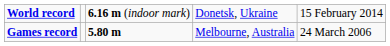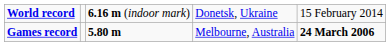(336, 32) normal -> (337, 32) bold
